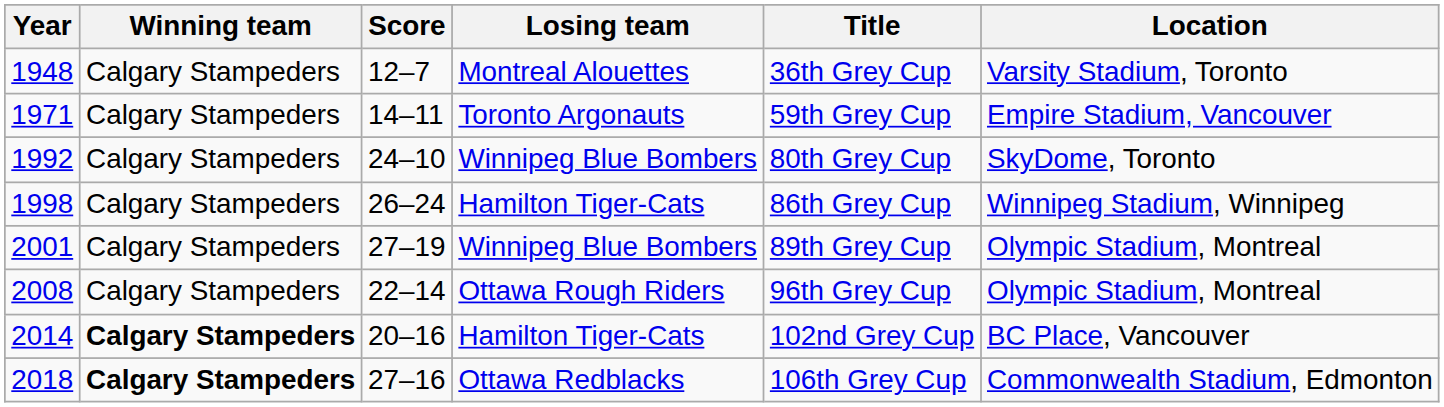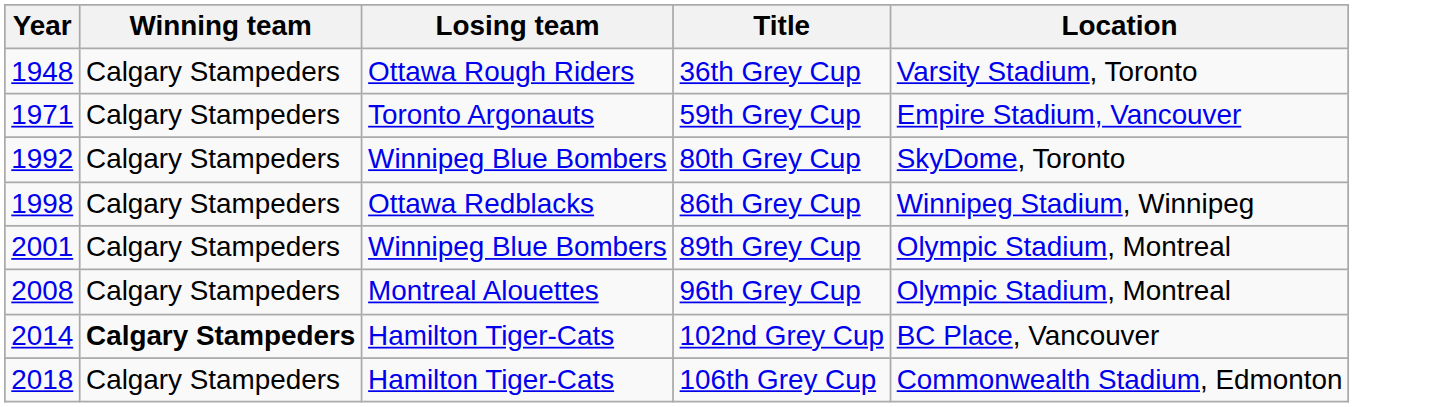- column: (407, 26)
(574, 70) Montreal Alouettes -> (501, 70) Ottawa Rough Riders
(581, 203) Hamilton Tiger-Cats -> (481, 203) Ottawa Redblacks
(591, 291) Ottawa Rough Riders -> (483, 291) Montreal Alouettes
(221, 379) bold -> (213, 379) normal
(571, 379) Ottawa Redblacks -> (491, 379) Hamilton Tiger-Cats
